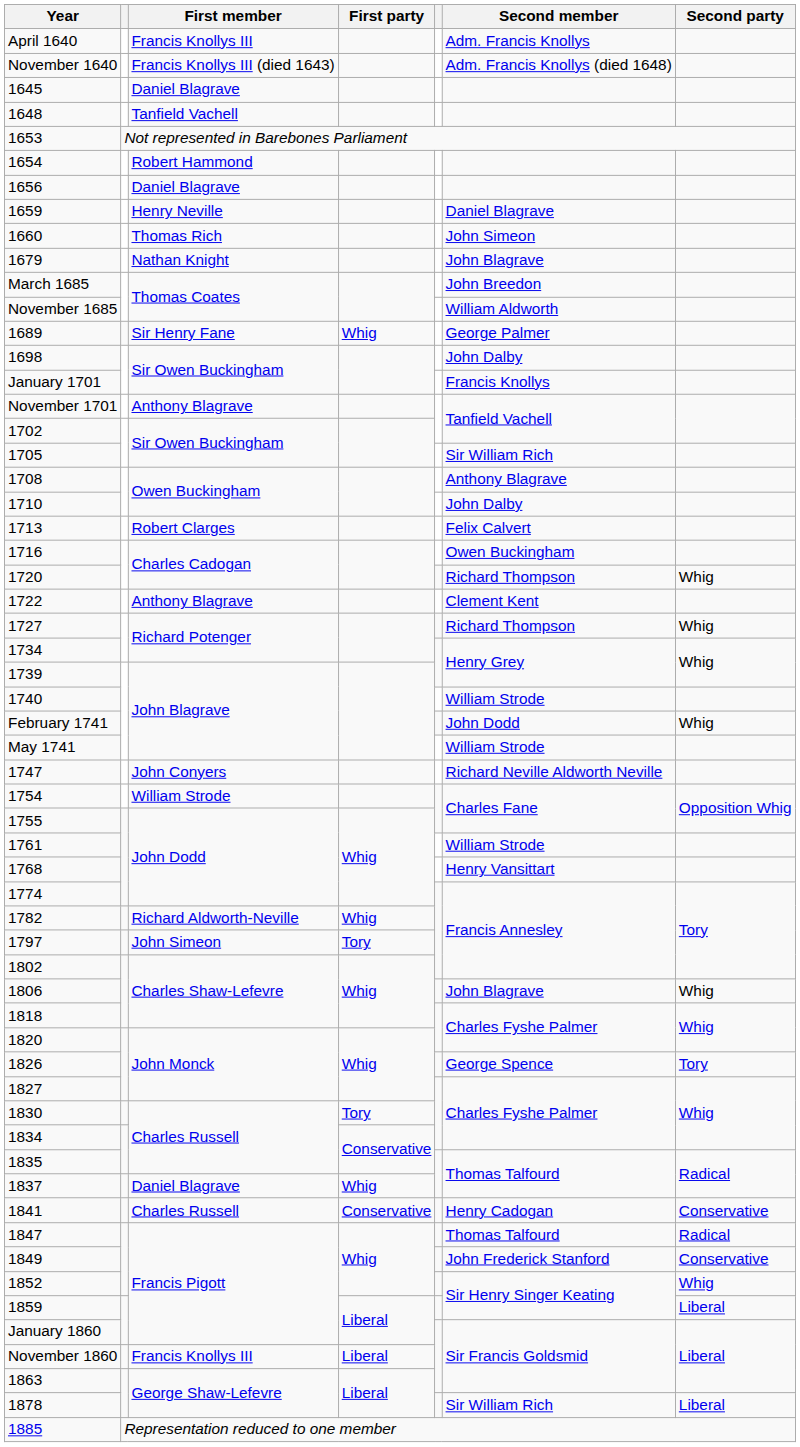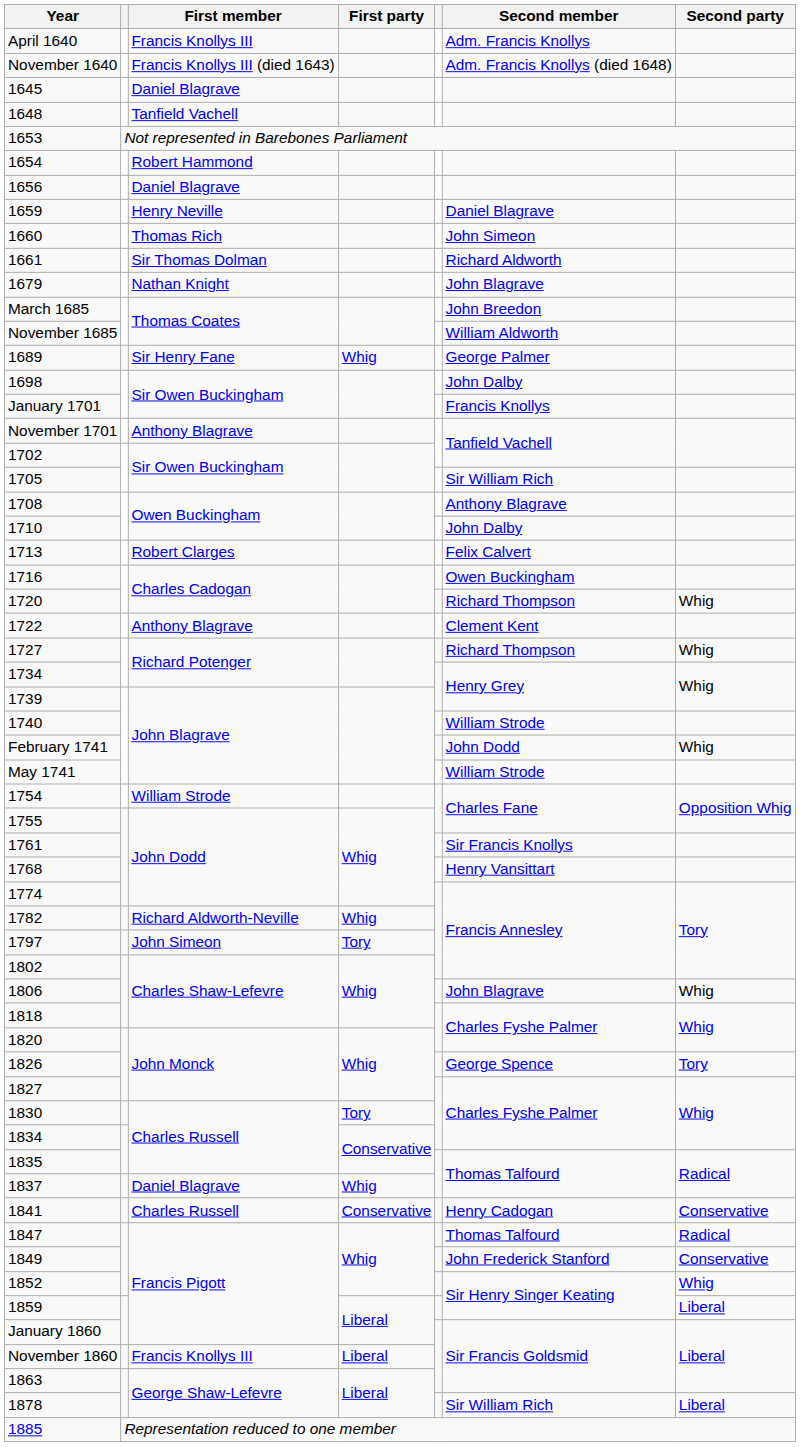+ row: (25, 260)
- row: (25, 771)
(495, 844) William Strode -> (509, 844) Sir Francis Knollys
